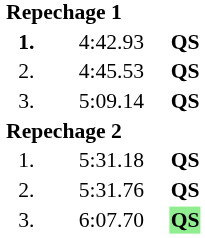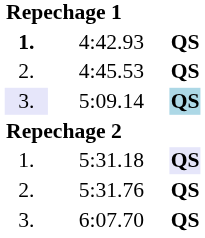(26, 101) no background -> (26, 101) lavender background
(185, 101) no background -> (185, 101) lightblue background
(185, 160) no background -> (185, 160) lavender background
(185, 219) lightgreen background -> (185, 219) no background
